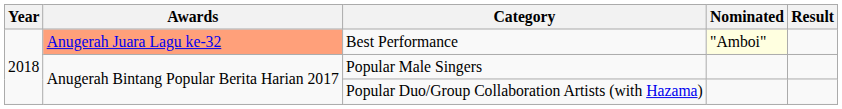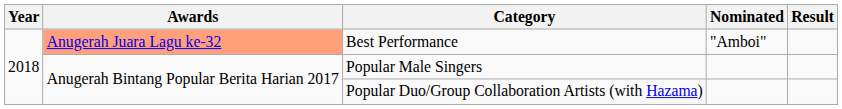(738, 41) lightyellow background -> (738, 41) no background
